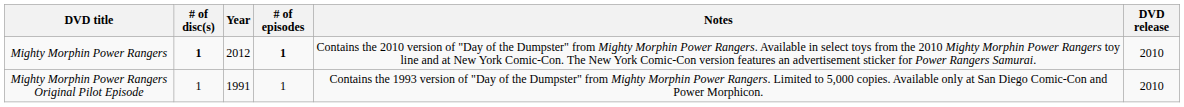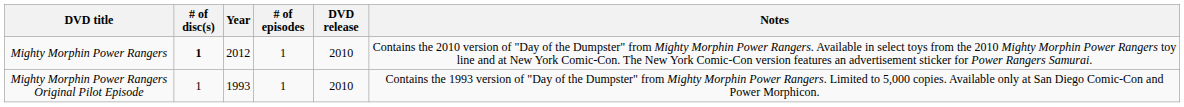columns swapped: (1152, 20) <-> (718, 20)
(283, 53) bold -> (283, 53) normal
(238, 85) 1991 -> (238, 85) 1993
